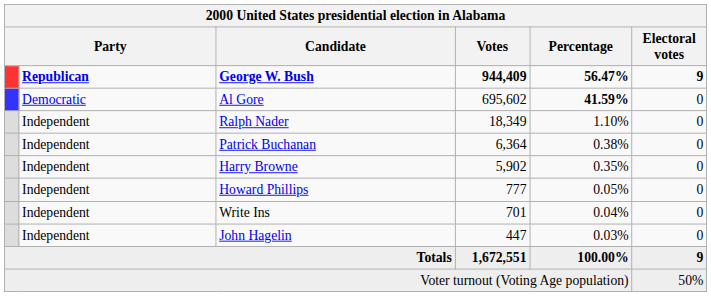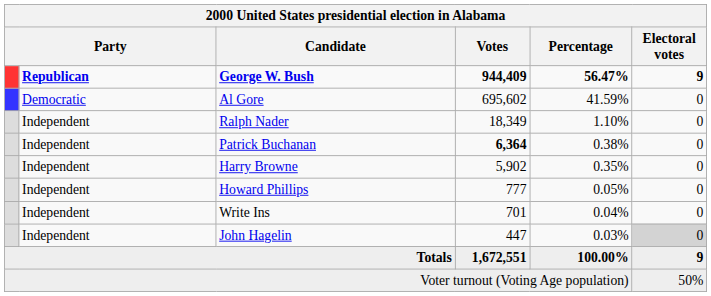(606, 99) bold -> (608, 99) normal
(511, 144) normal -> (511, 144) bold
(700, 235) no background -> (700, 235) lightgrey background
